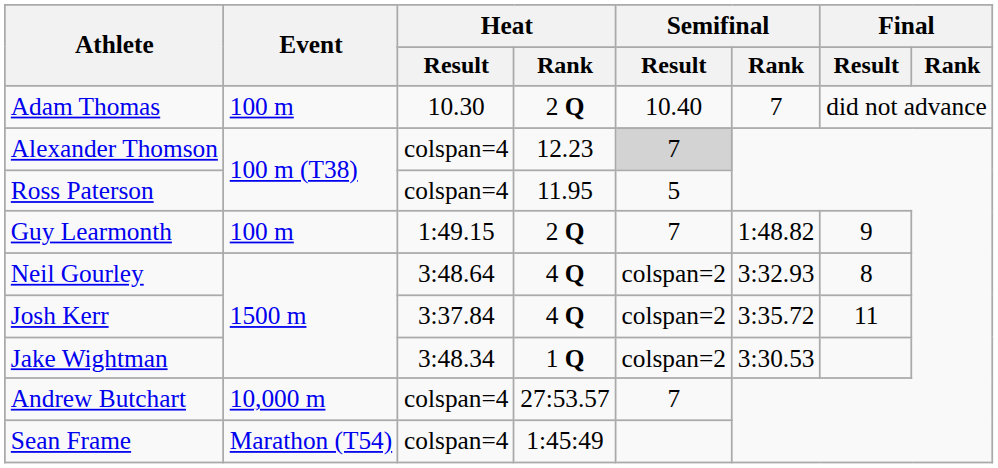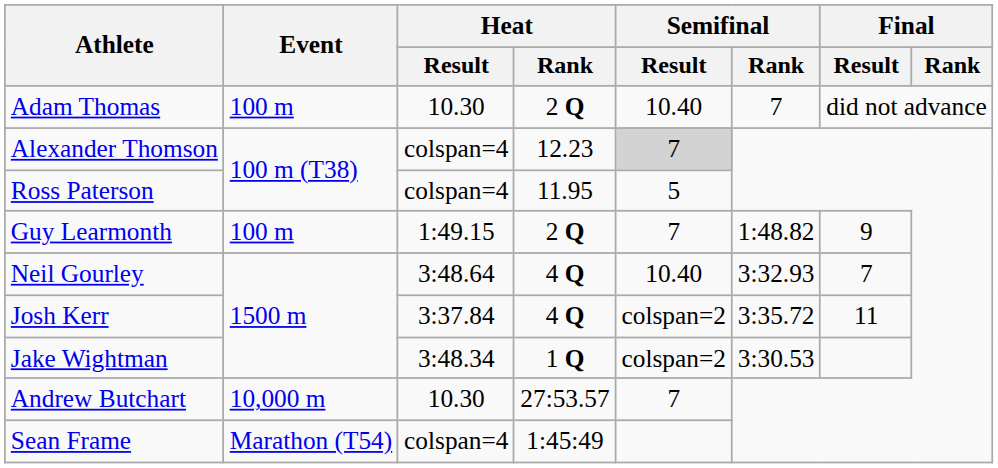(674, 274) colspan=2 -> (674, 274) 10.40
(866, 274) 8 -> (866, 274) 7
(456, 399) colspan=4 -> (456, 399) 10.30
